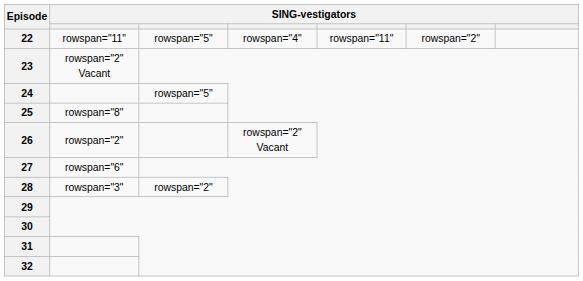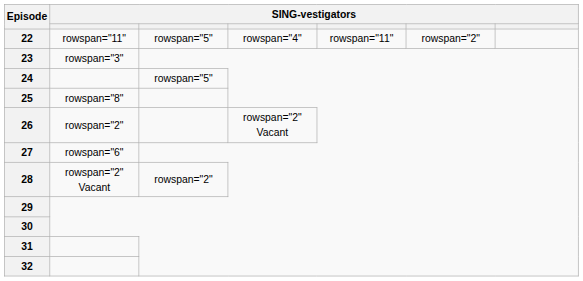(94, 66) rowspan="2" Vacant -> (94, 58) rowspan="3"
(94, 187) rowspan="3" -> (94, 180) rowspan="2" Vacant
